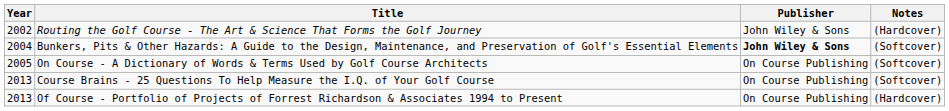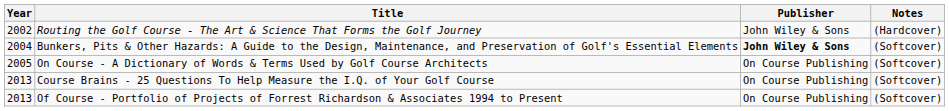(908, 98) (Hardcover) -> (908, 98) (Softcover)
